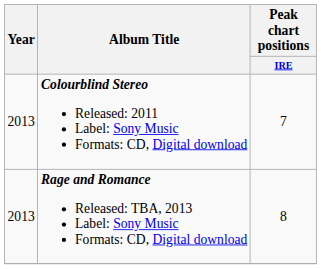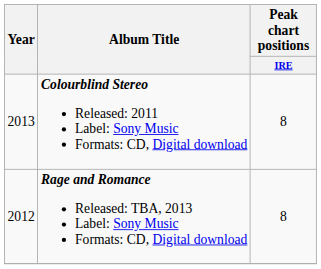(283, 121) 7 -> (283, 121) 8
(21, 216) 2013 -> (21, 216) 2012
